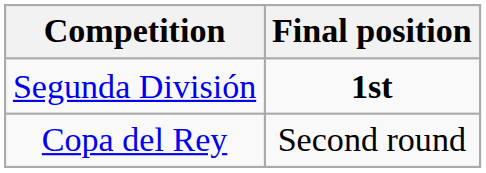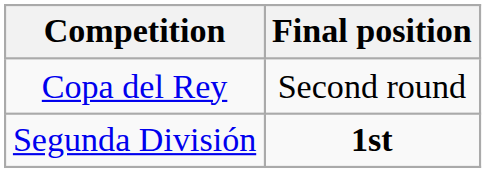rows swapped: (135, 85) <-> (135, 139)
